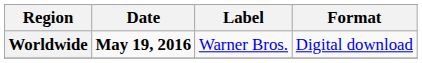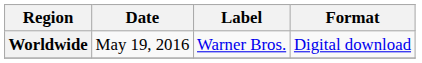(143, 44) bold -> (142, 44) normal
